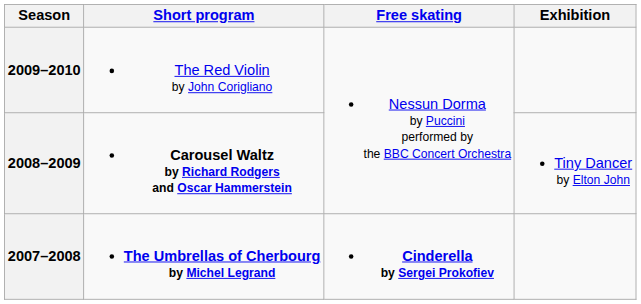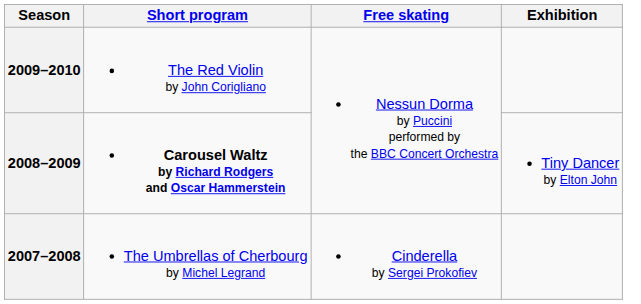(204, 265) bold -> (197, 265) normal
(419, 265) bold -> (406, 265) normal
